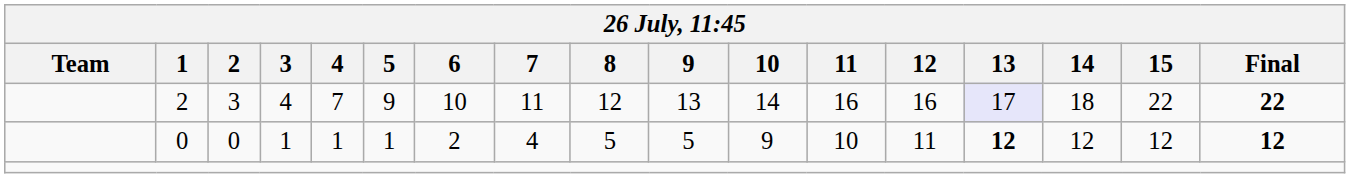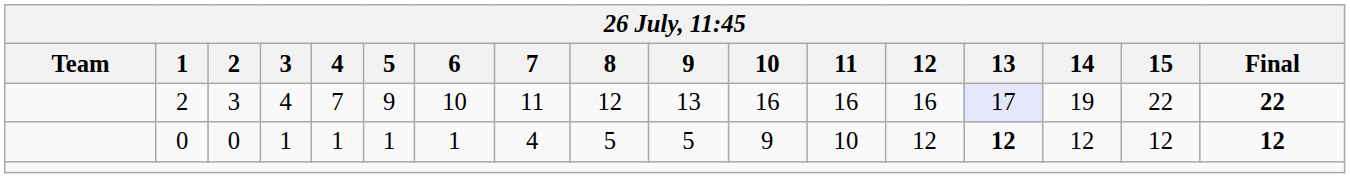(767, 102) 14 -> (767, 102) 16
(1082, 102) 18 -> (1082, 102) 19
(454, 141) 2 -> (454, 141) 1
(925, 141) 11 -> (925, 141) 12
